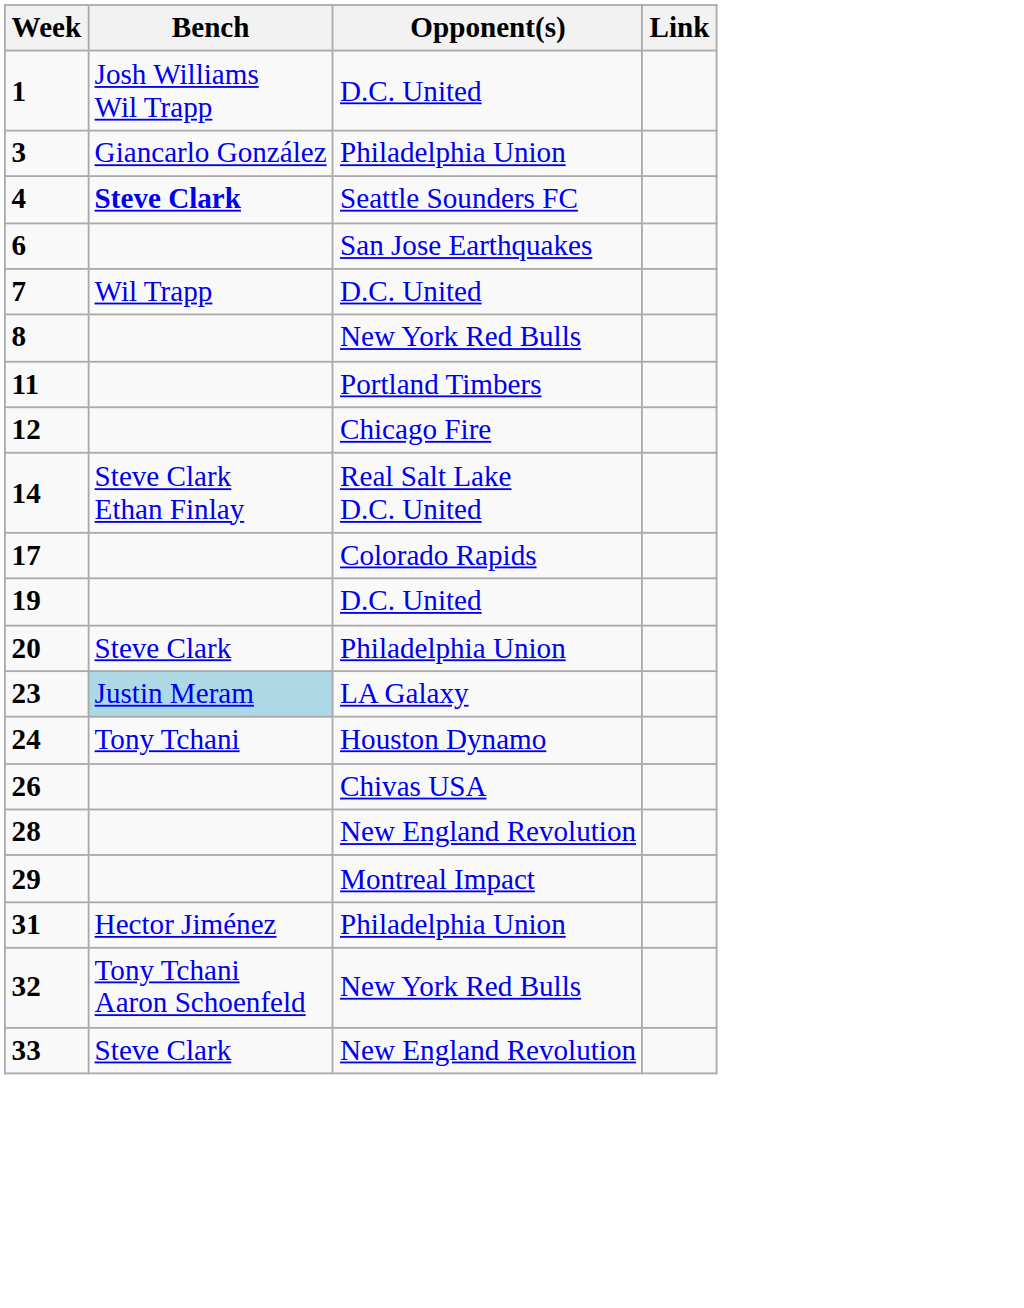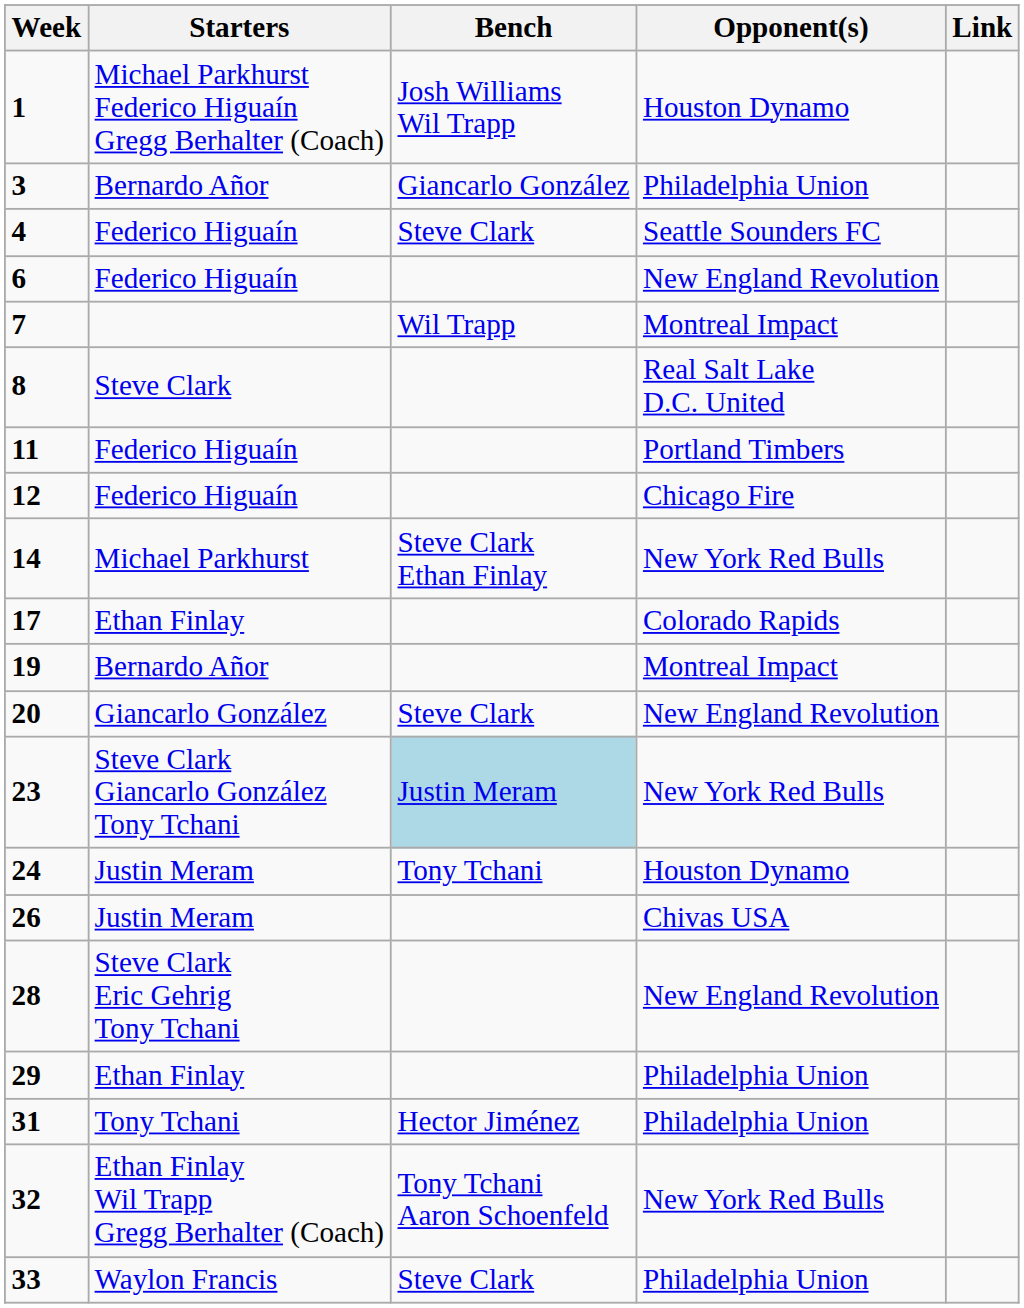+ column: (239, 27)
(411, 90) D.C. United -> (746, 106) Houston Dynamo
(168, 199) bold -> (466, 231) normal
(466, 245) San Jose Earthquakes -> (791, 277) New England Revolution
(411, 291) D.C. United -> (740, 324) Montreal Impact
(461, 337) New York Red Bulls -> (729, 386) Real Salt Lake D.C. United
(426, 492) Real Salt Lake D.C. United -> (763, 558) New York Red Bulls
(411, 601) D.C. United -> (740, 666) Montreal Impact
(453, 647) Philadelphia Union -> (791, 712) New England Revolution
(404, 693) LA Galaxy -> (763, 791) New York Red Bulls
(437, 878) Montreal Impact -> (756, 1074) Philadelphia Union
(488, 1049) New England Revolution -> (756, 1278) Philadelphia Union
